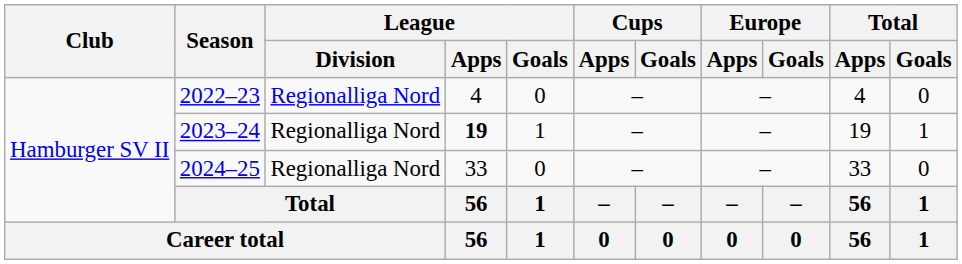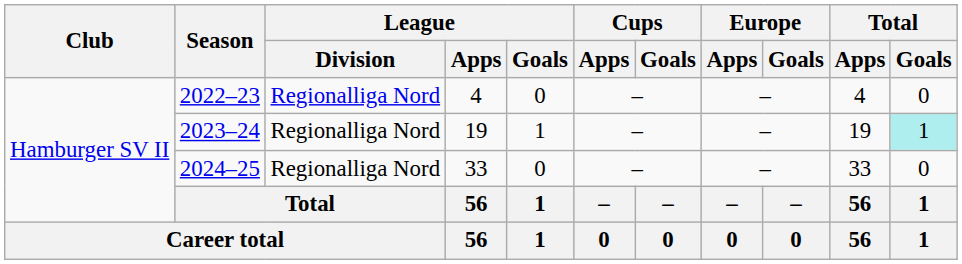(476, 131) bold -> (476, 131) normal
(924, 131) no background -> (924, 131) paleturquoise background
